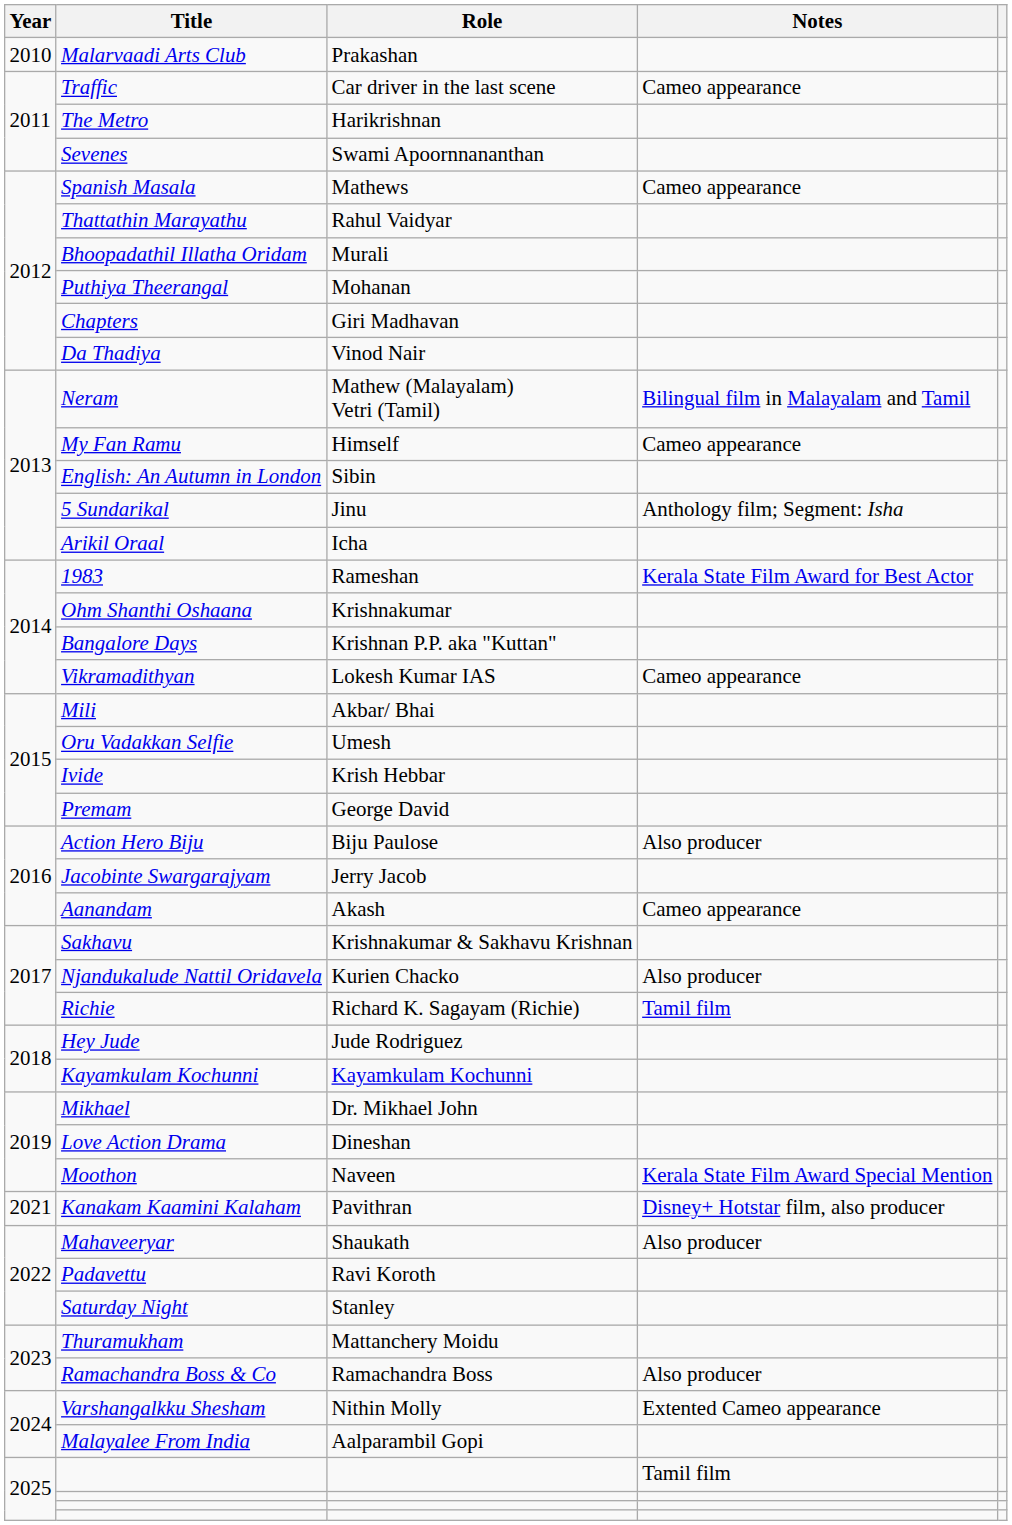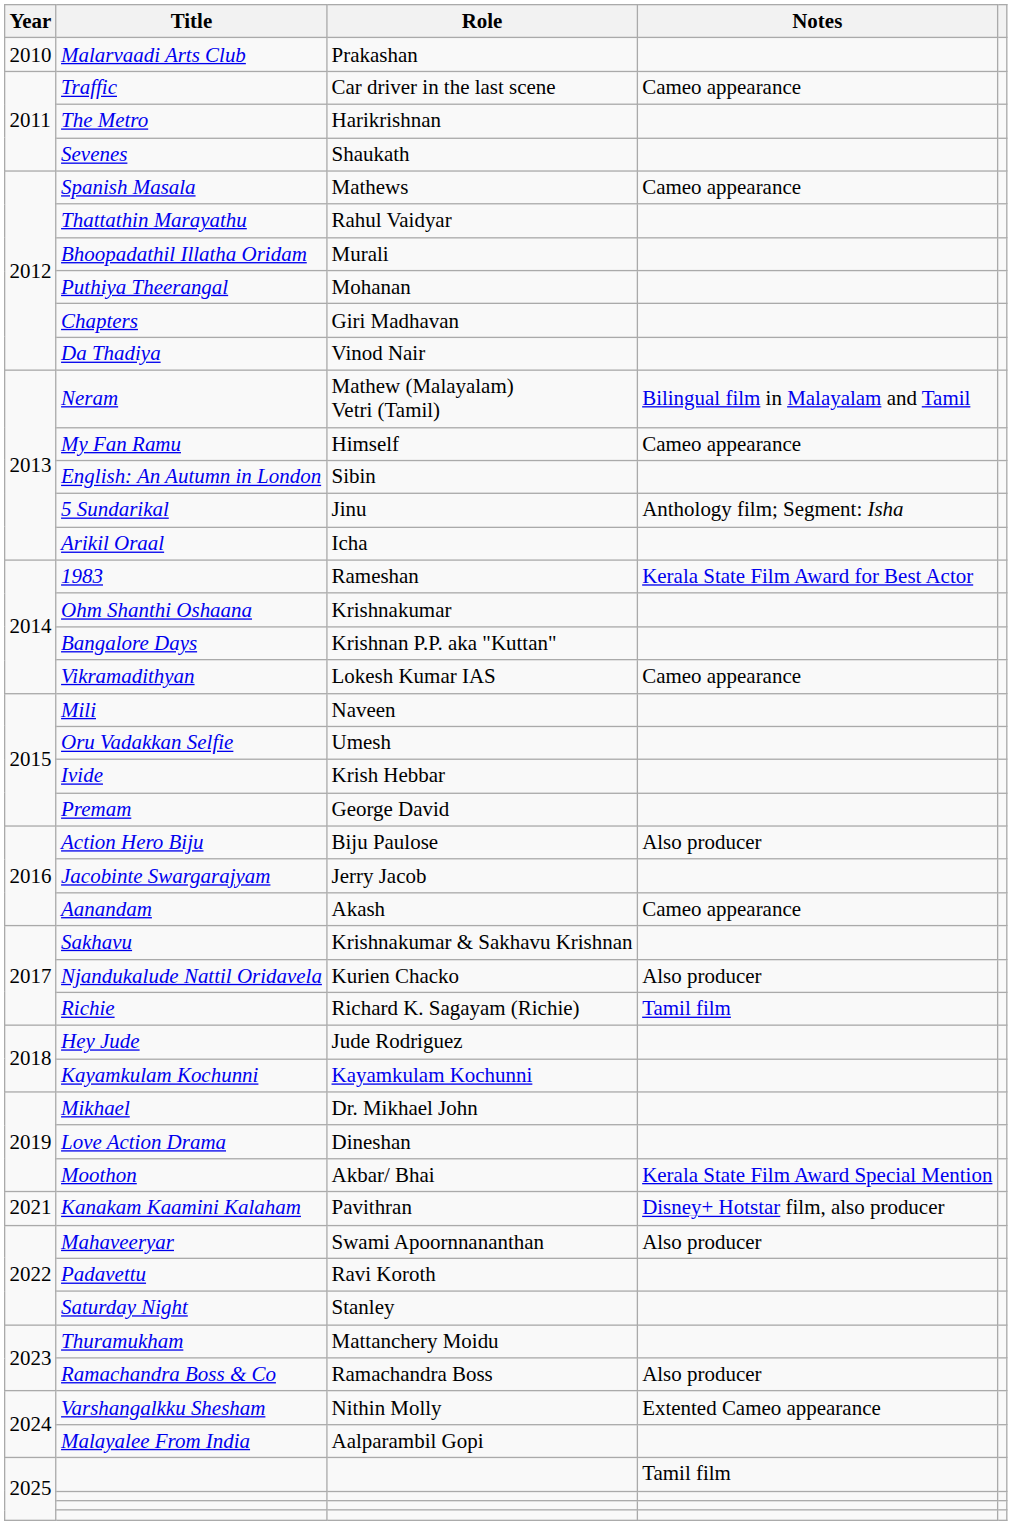(438, 154) Swami Apoornnananthan -> (371, 154) Shaukath
(383, 709) Akbar/ Bhai -> (364, 709) Naveen
(364, 1174) Naveen -> (383, 1174) Akbar/ Bhai
(371, 1241) Shaukath -> (438, 1241) Swami Apoornnananthan
